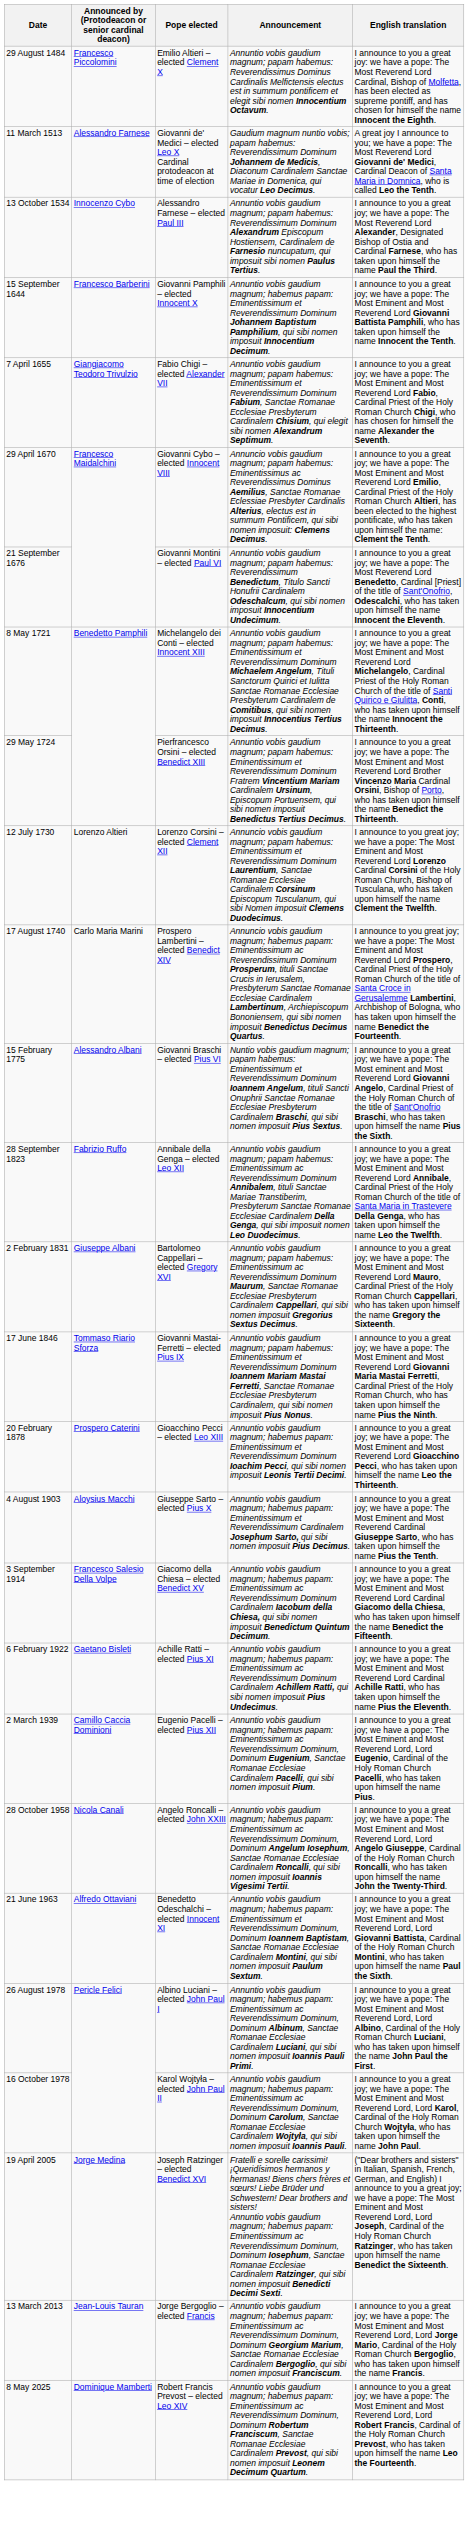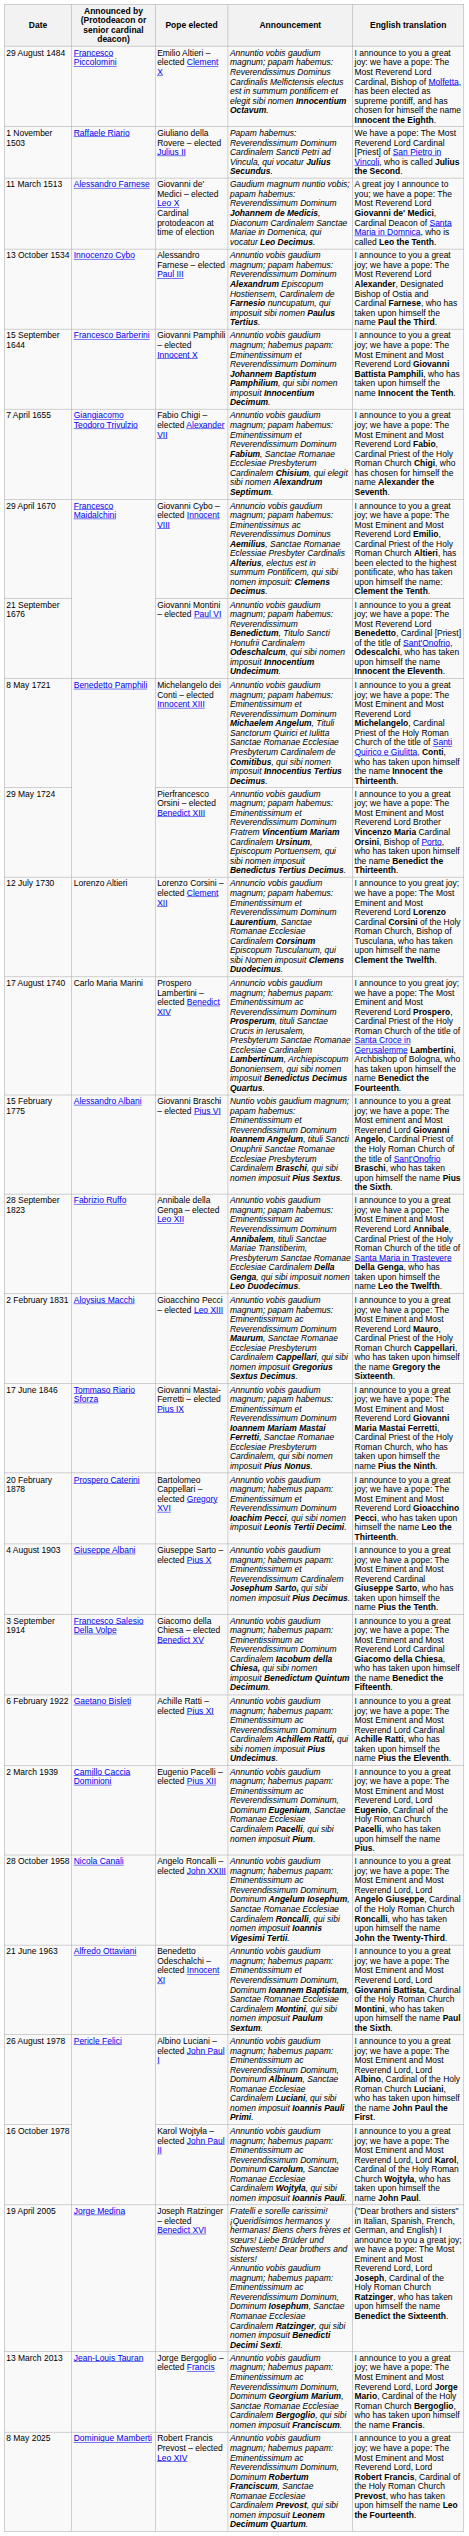+ row: (29, 138)
(105, 1248) Giuseppe Albani -> (104, 1300) Aloysius Macchi
(187, 1263) Bartolomeo Cappellari – elected Gregory XVI -> (190, 1305) Gioacchino Pecci – elected Leo XIII
(190, 1433) Gioacchino Pecci – elected Leo XIII -> (187, 1494) Bartolomeo Cappellari – elected Gregory XVI
(104, 1499) Aloysius Macchi -> (105, 1550) Giuseppe Albani
